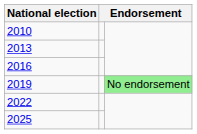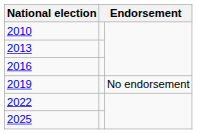(148, 84) lightgreen background -> (148, 84) no background
